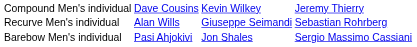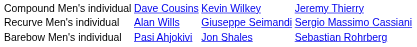(341, 23) Sebastian Rohrberg -> (353, 23) Sergio Massimo Cassiani
(353, 37) Sergio Massimo Cassiani -> (341, 37) Sebastian Rohrberg
